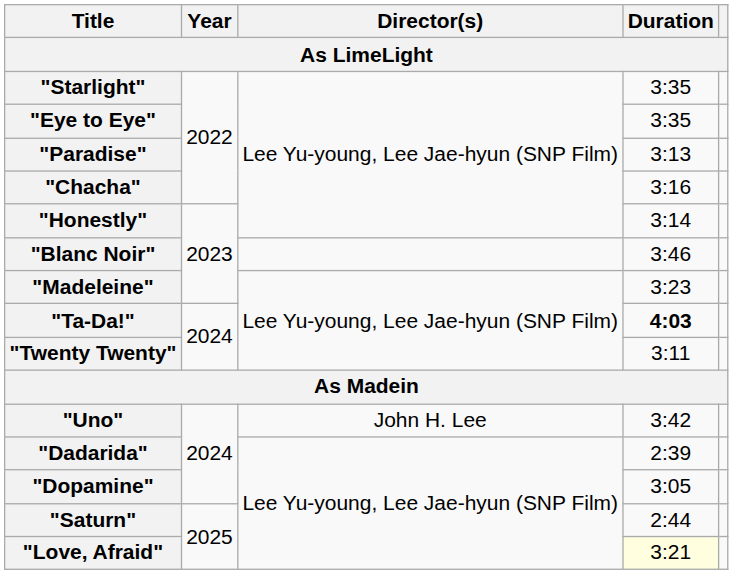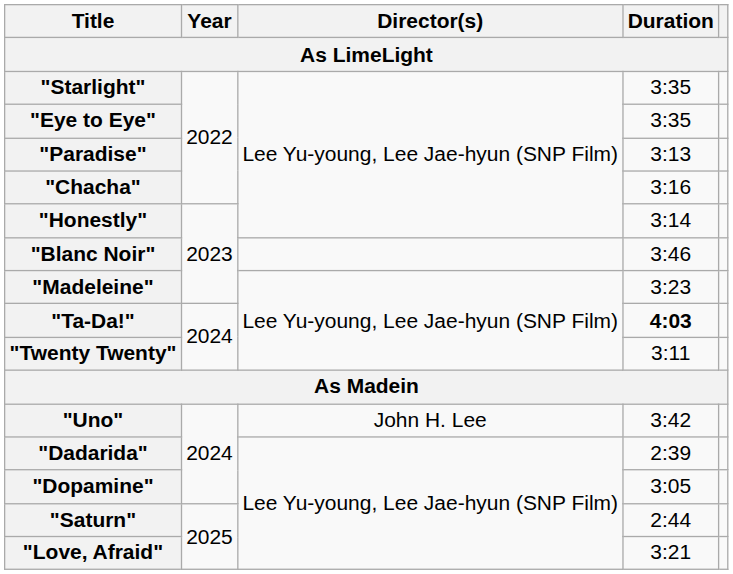(671, 552) lightyellow background -> (671, 552) no background
